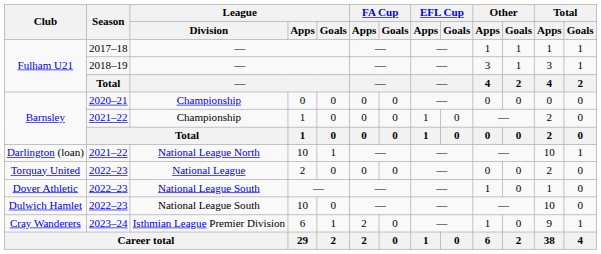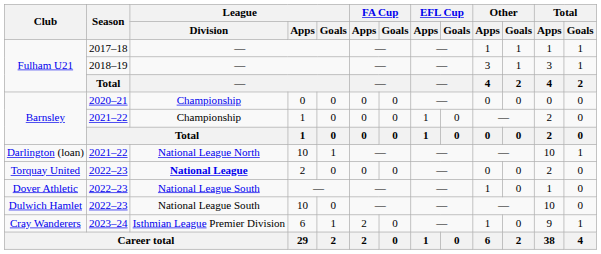(209, 170) normal -> (209, 170) bold
